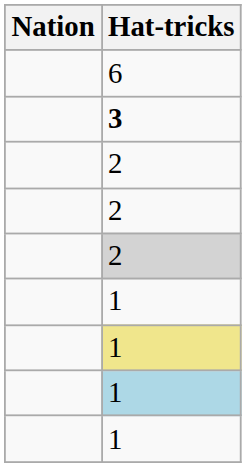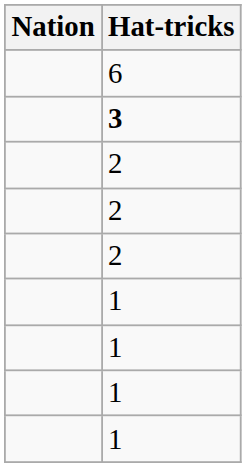(115, 255) lightgrey background -> (115, 255) no background
(115, 347) khaki background -> (115, 347) no background
(115, 392) lightblue background -> (115, 392) no background
